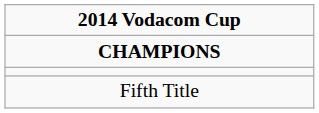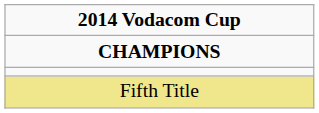(159, 91) no background -> (159, 91) khaki background
